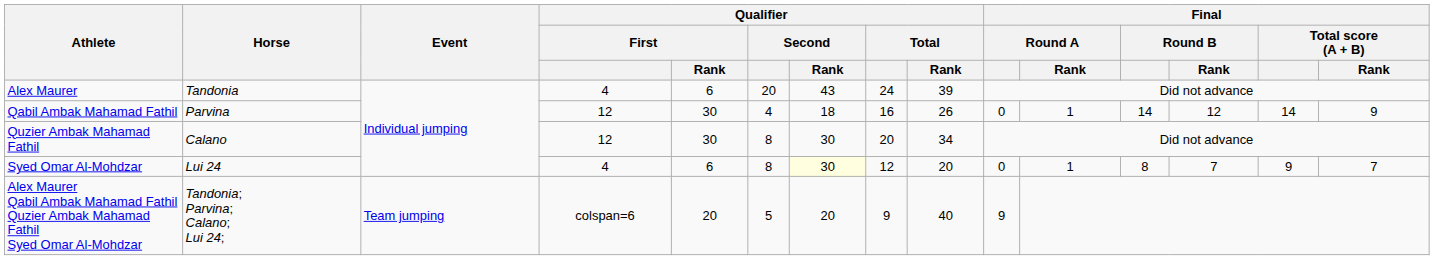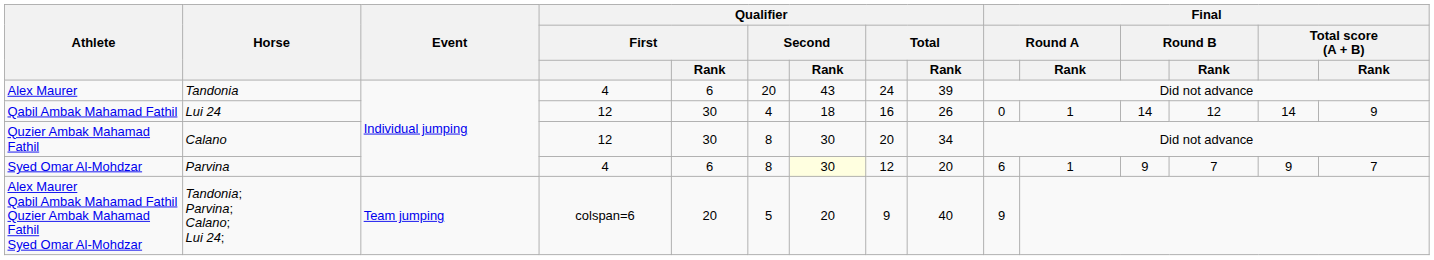(208, 111) Parvina -> (203, 111) Lui 24
(203, 167) Lui 24 -> (208, 167) Parvina
(1002, 167) 0 -> (1002, 167) 6
(1145, 167) 8 -> (1145, 167) 9
